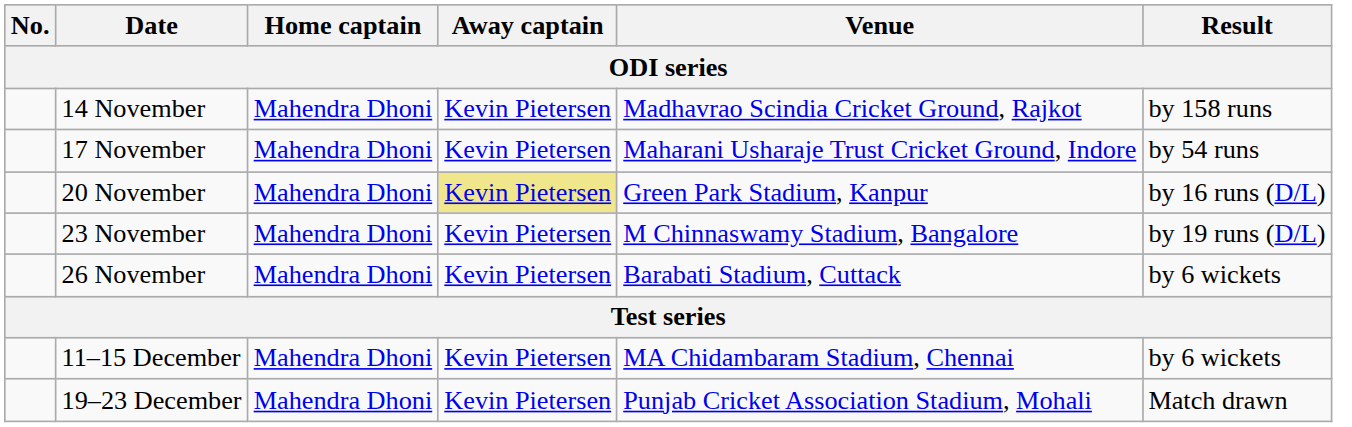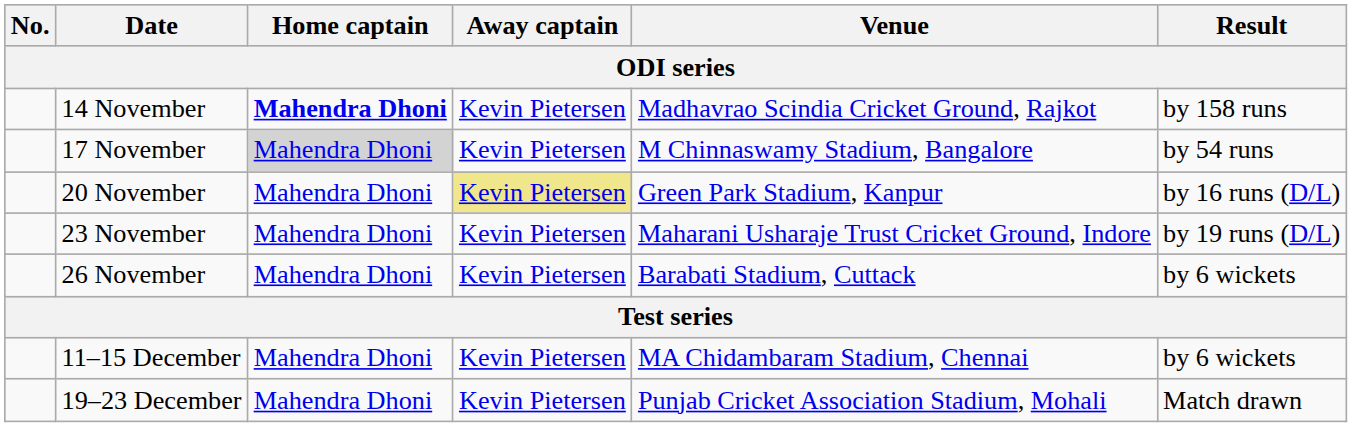(343, 108) normal -> (350, 108) bold
(343, 150) no background -> (343, 150) lightgrey background
(880, 150) Maharani Usharaje Trust Cricket Ground, Indore -> (835, 150) M Chinnaswamy Stadium, Bangalore
(821, 233) M Chinnaswamy Stadium, Bangalore -> (894, 233) Maharani Usharaje Trust Cricket Ground, Indore
